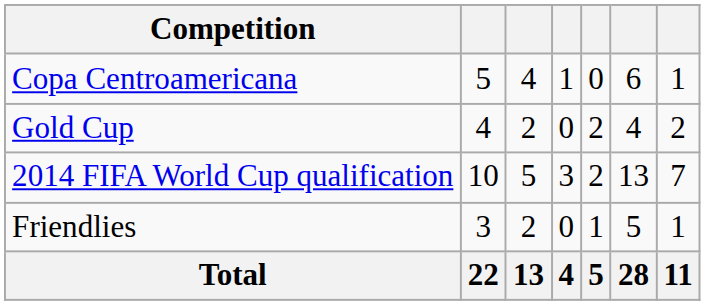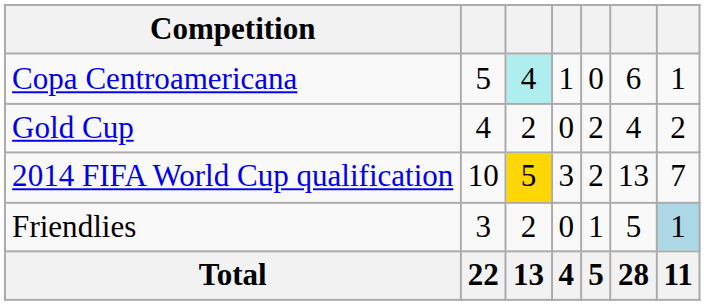(529, 78) no background -> (529, 78) paleturquoise background
(529, 176) no background -> (529, 176) gold background
(678, 226) no background -> (678, 226) lightblue background
